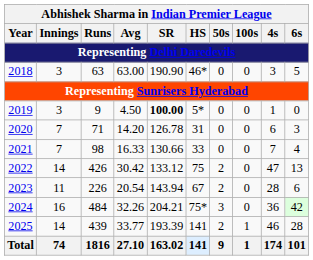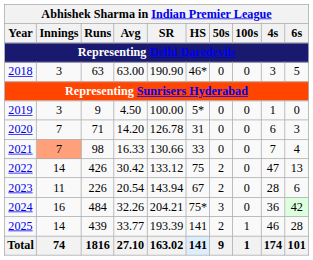(167, 110) bold -> (167, 110) normal
(59, 149) no background -> (59, 149) lightsalmon background
